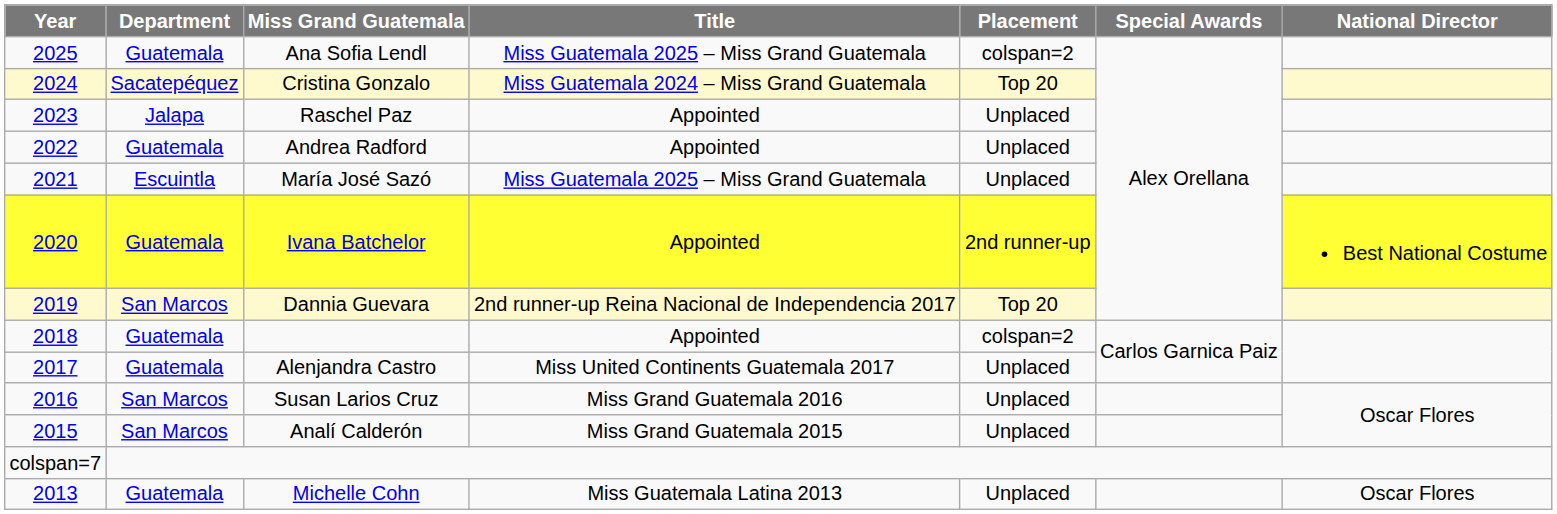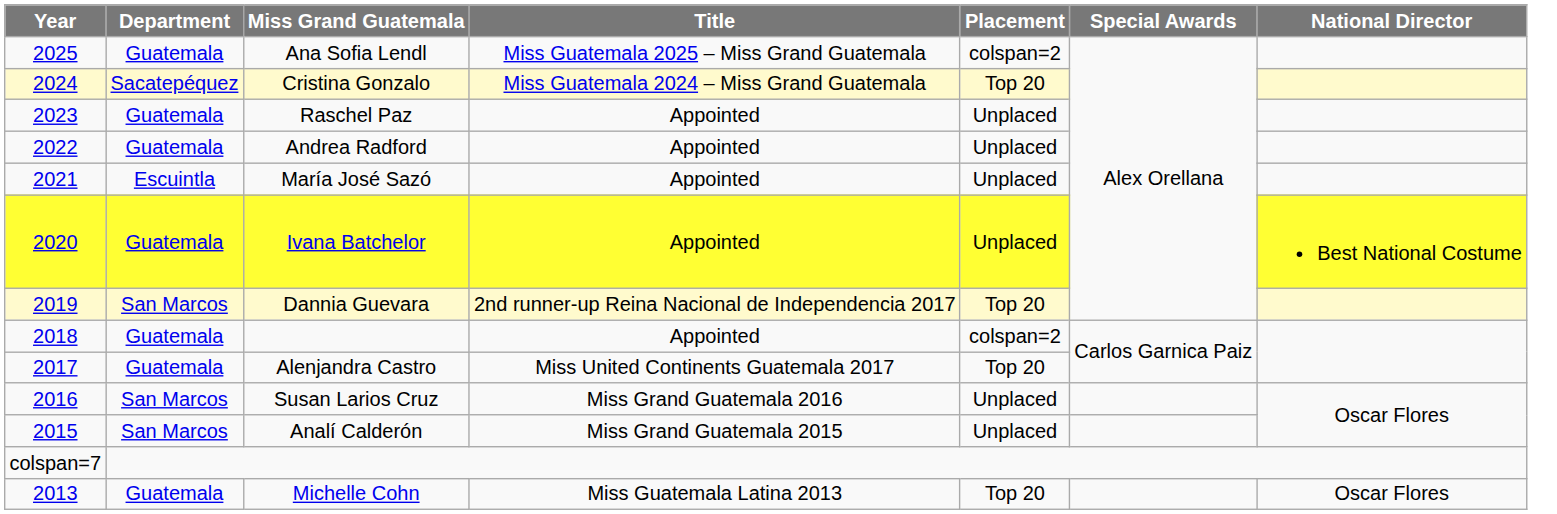(174, 116) Jalapa -> (174, 116) Guatemala
(715, 179) Miss Guatemala 2025 – Miss Grand Guatemala -> (715, 179) Appointed
(1028, 242) 2nd runner-up -> (1015, 242) Unplaced
(1028, 368) Unplaced -> (1015, 368) Top 20
(1028, 494) Unplaced -> (1015, 494) Top 20
